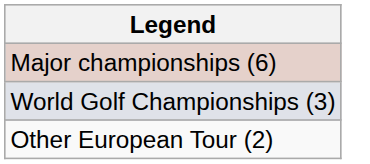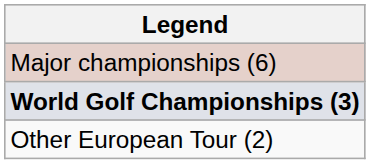(173, 101) normal -> (185, 101) bold
